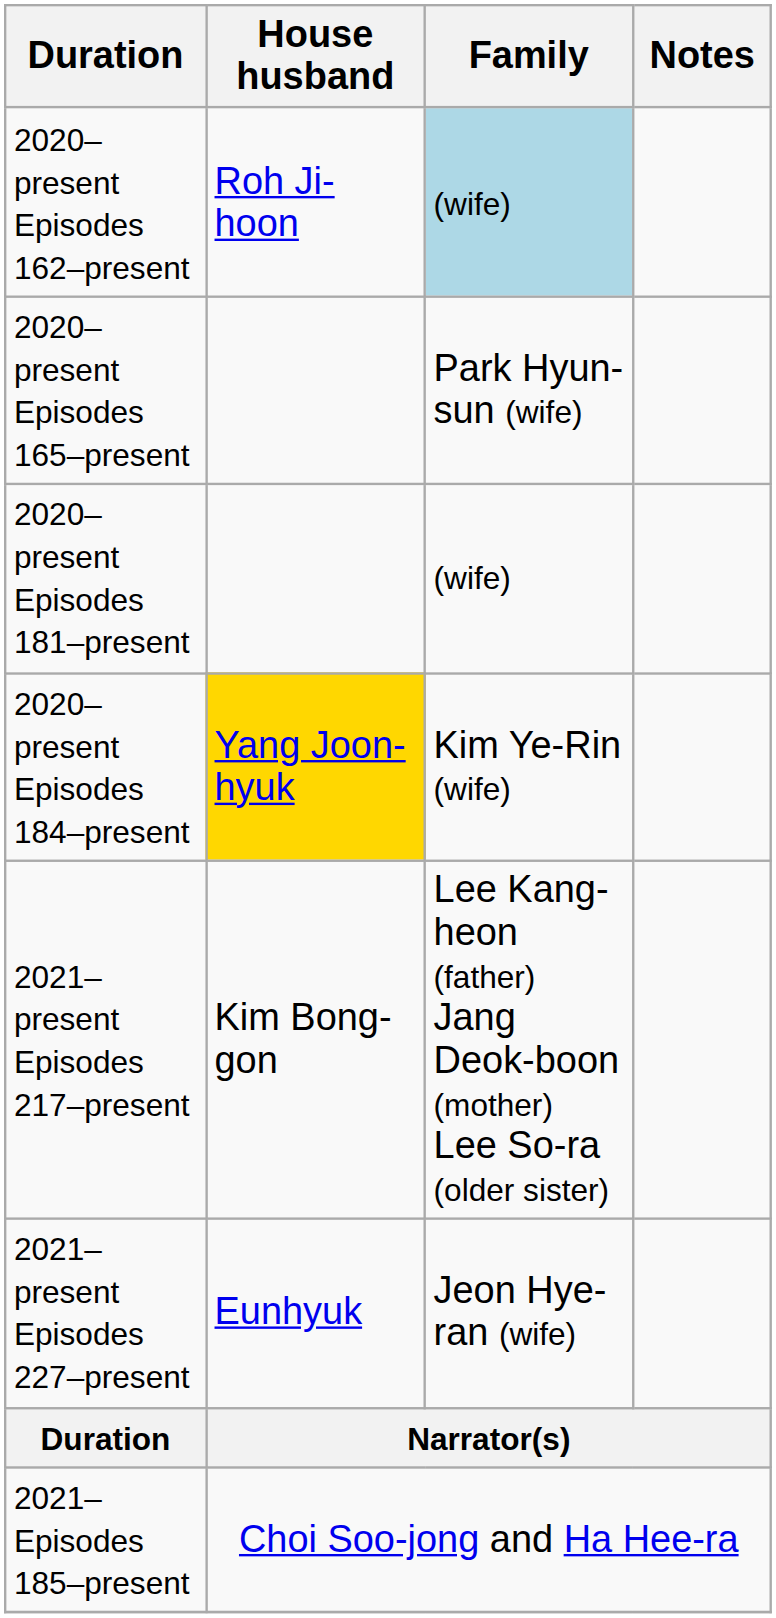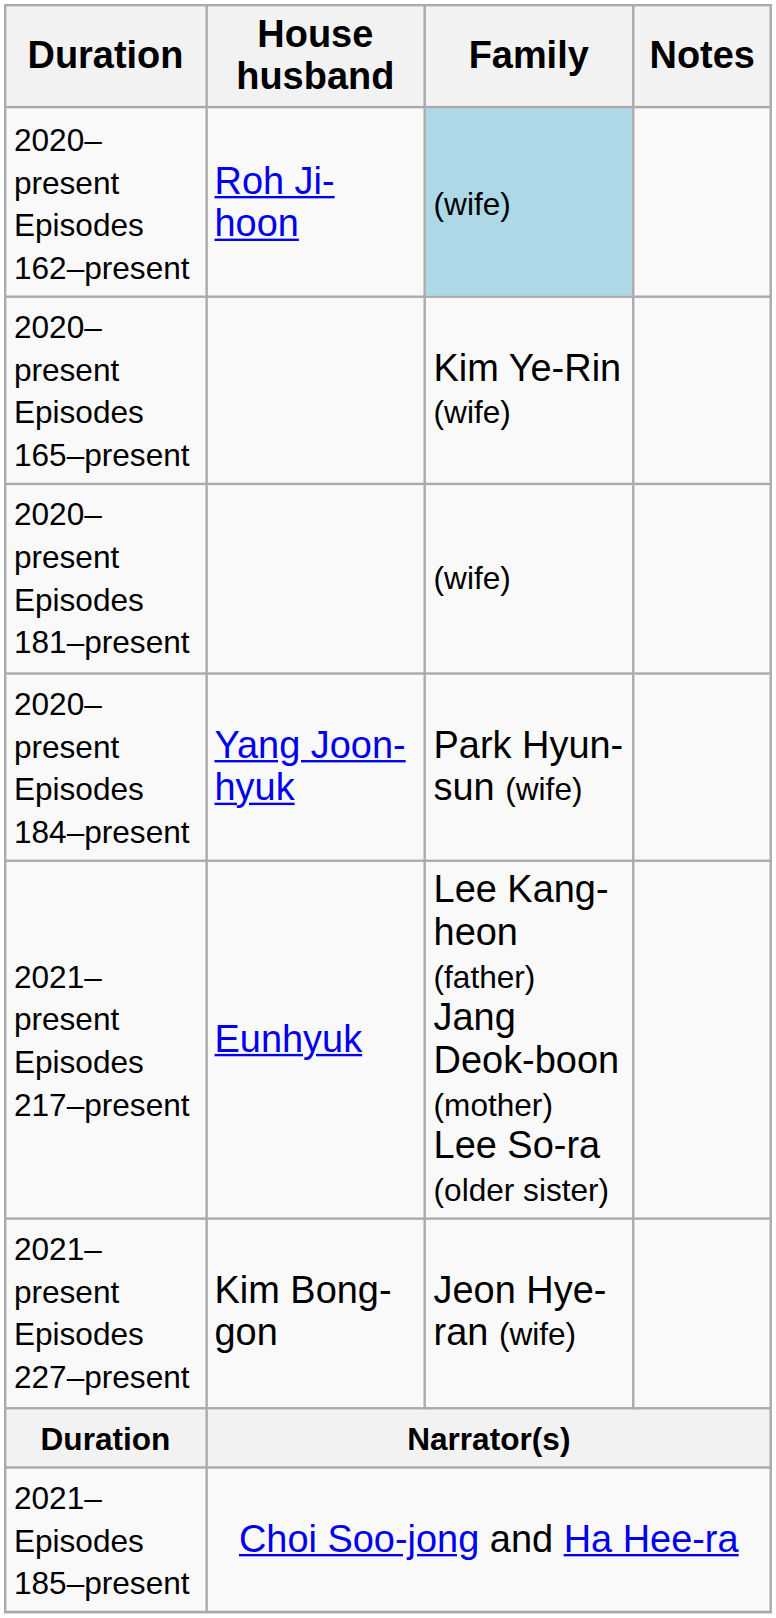(528, 389) Park Hyun-sun (wife) -> (527, 389) Kim Ye-Rin (wife)
(310, 765) gold background -> (310, 765) no background
(527, 765) Kim Ye-Rin (wife) -> (528, 765) Park Hyun-sun (wife)
(303, 1039) Kim Bong-gon -> (288, 1039) Eunhyuk
(288, 1312) Eunhyuk -> (303, 1312) Kim Bong-gon
